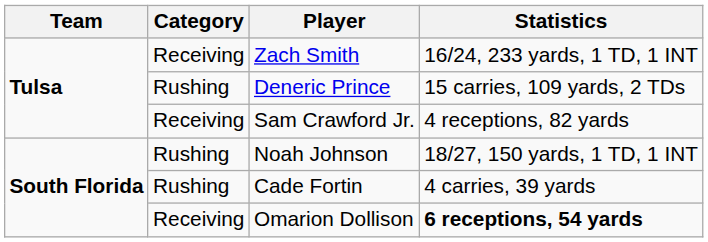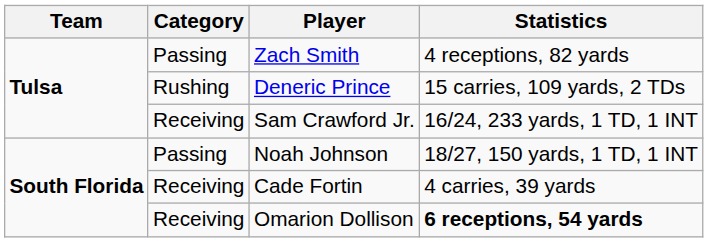(199, 54) Receiving -> (190, 54) Passing
(561, 54) 16/24, 233 yards, 1 TD, 1 INT -> (527, 54) 4 receptions, 82 yards
(527, 120) 4 receptions, 82 yards -> (561, 120) 16/24, 233 yards, 1 TD, 1 INT
(191, 153) Rushing -> (190, 153) Passing
(191, 186) Rushing -> (199, 186) Receiving
